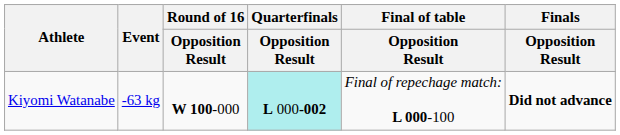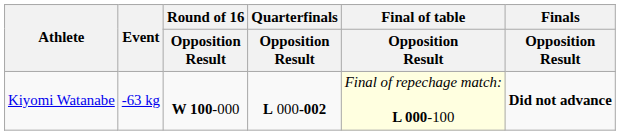(295, 109) paleturquoise background -> (295, 109) no background
(423, 101) no background -> (423, 101) lightyellow background
